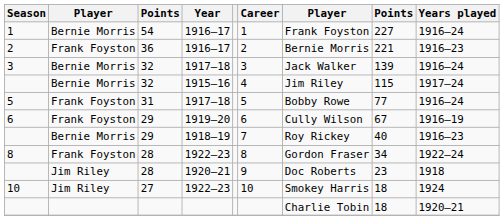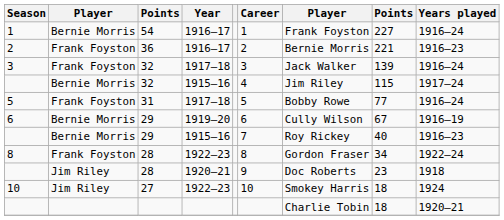(93, 66) Bernie Morris -> (93, 66) Frank Foyston
(93, 119) Frank Foyston -> (93, 119) Bernie Morris
(208, 136) 1918–19 -> (208, 136) 1915–16
